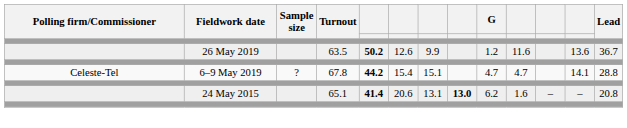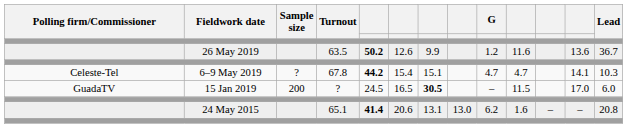(609, 73) 28.8 -> (609, 73) 10.3
+ row: (231, 89)
(462, 94) bold -> (462, 110) normal
